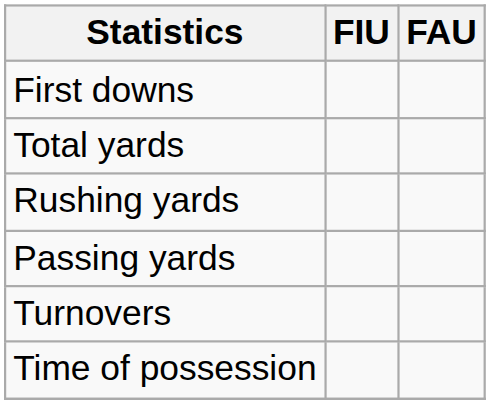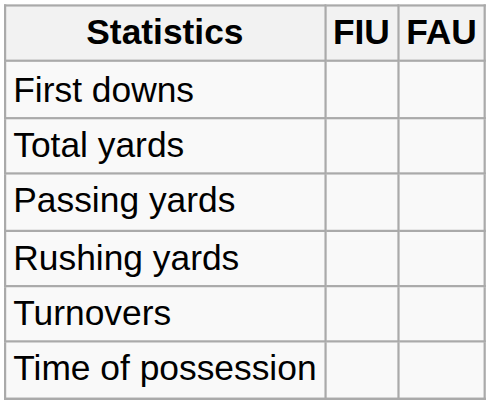rows swapped: (126, 201) <-> (124, 257)
